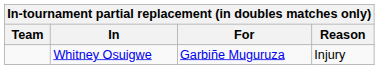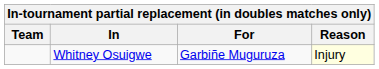(330, 54) no background -> (330, 54) lightyellow background
